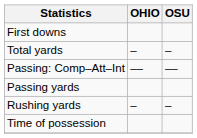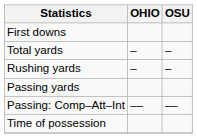rows swapped: (44, 105) <-> (66, 68)
